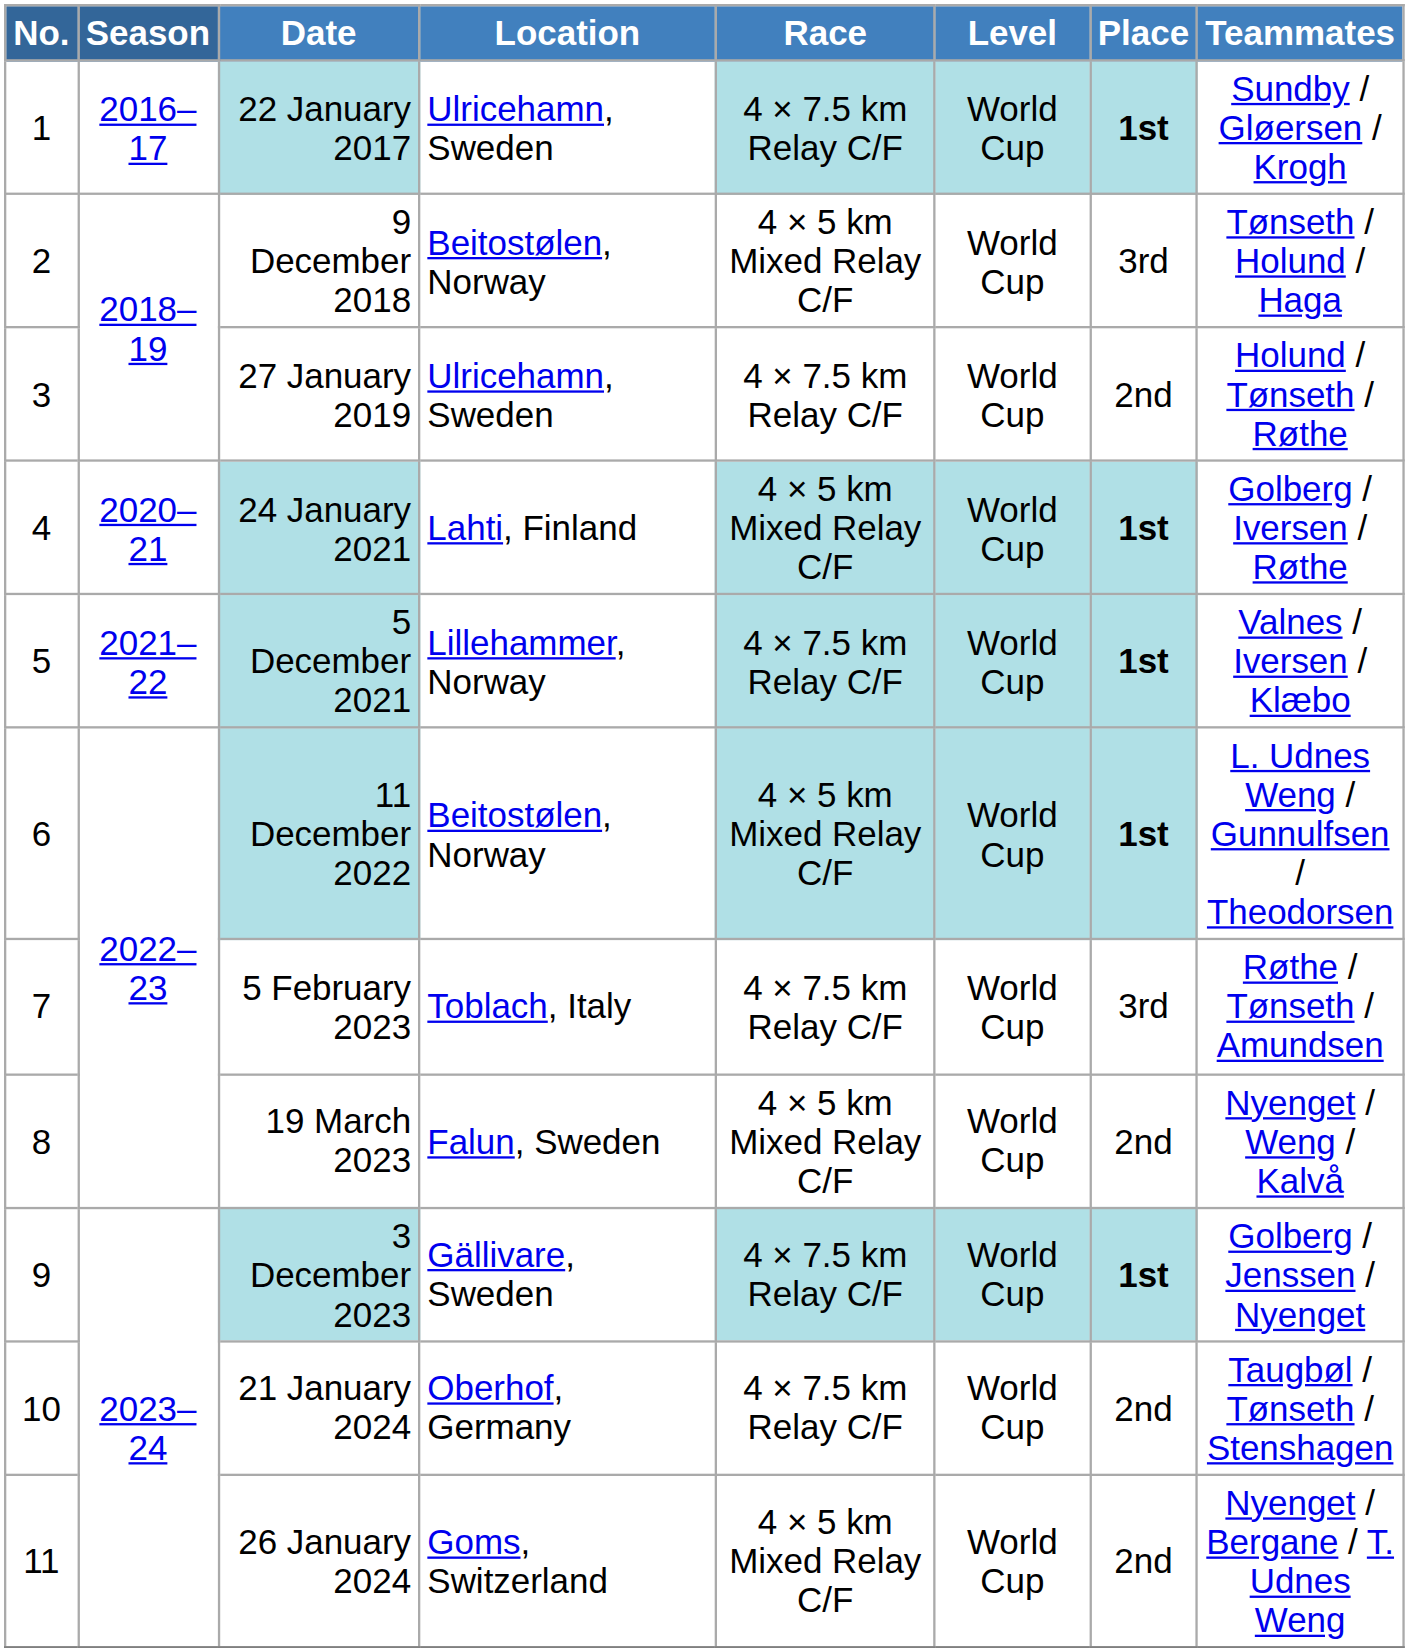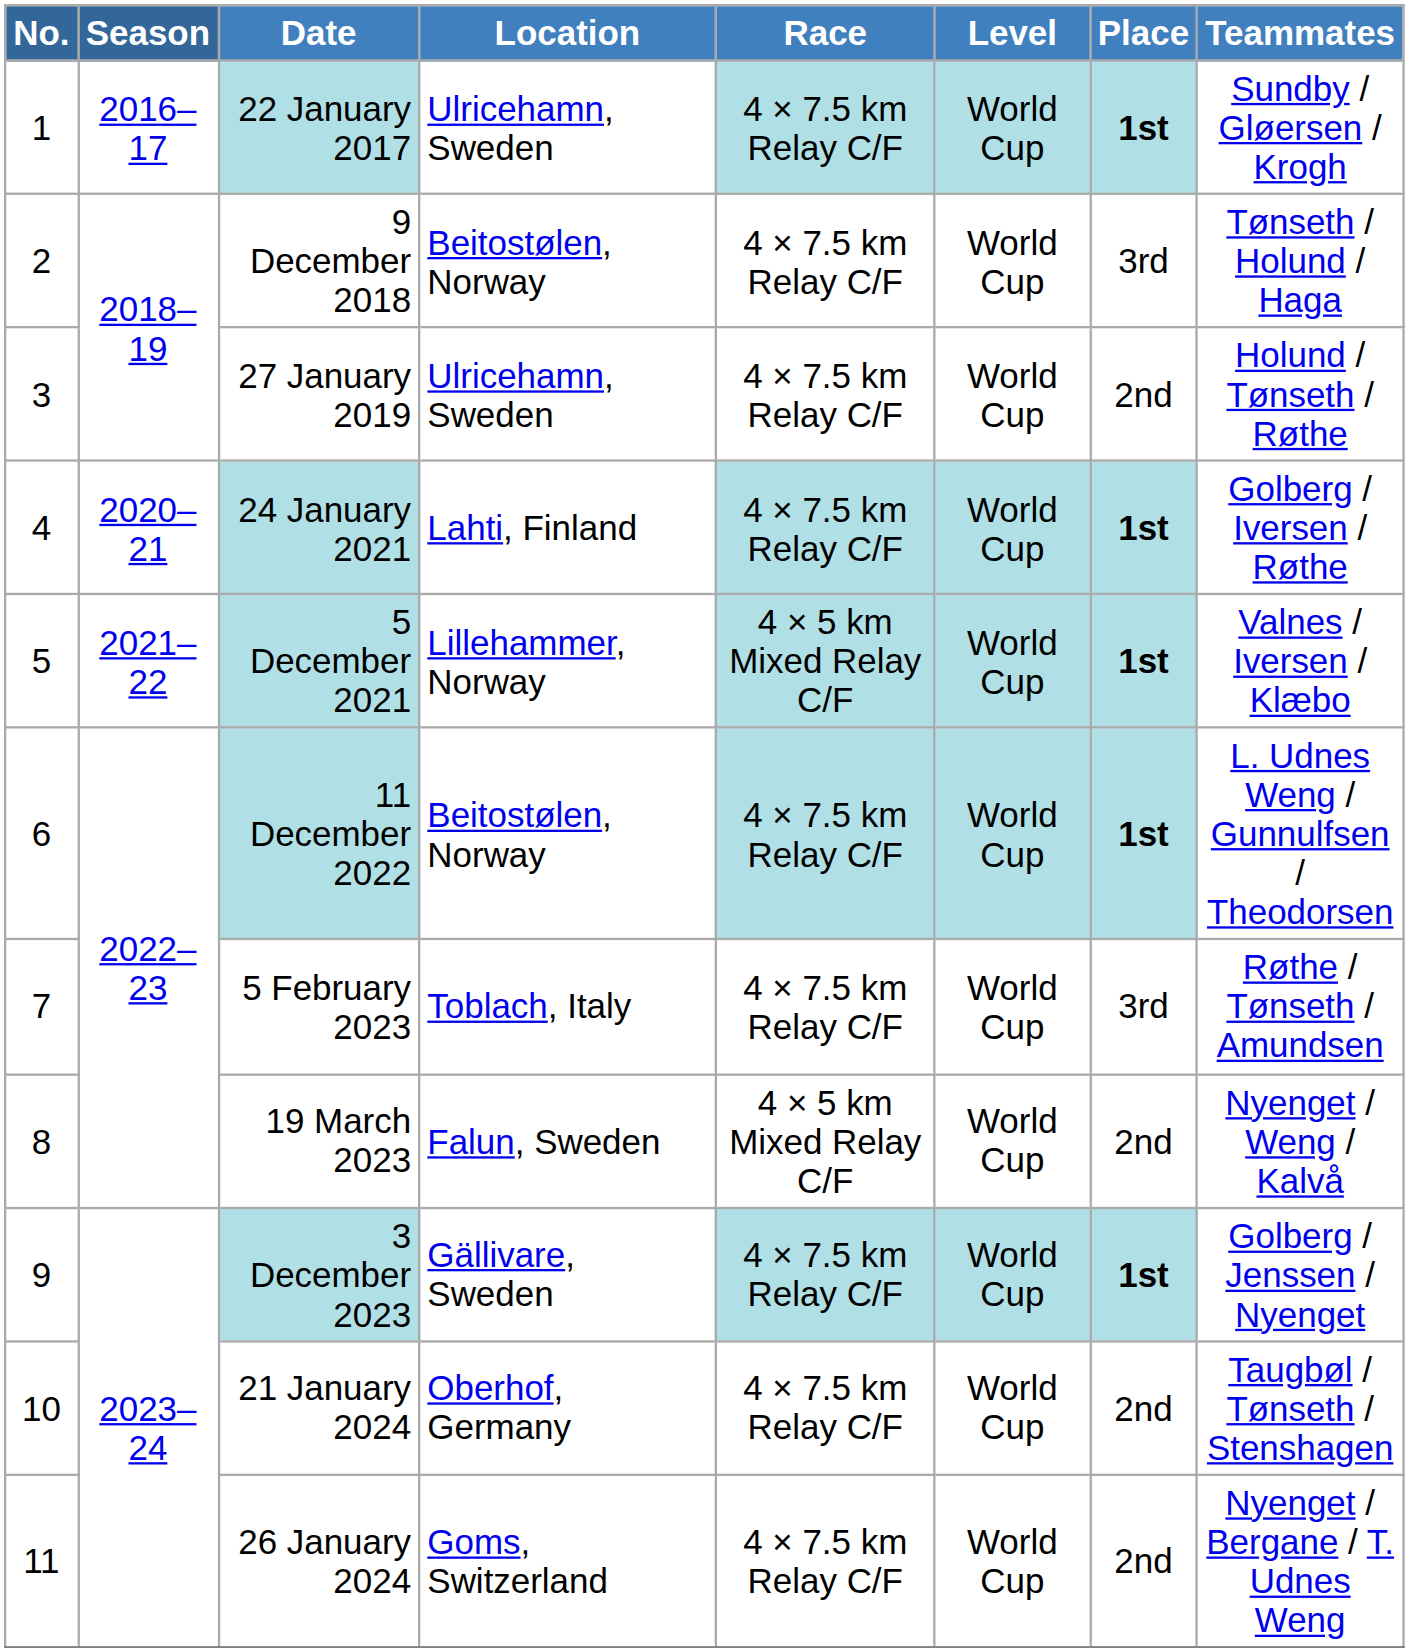(825, 261) 4 × 5 km Mixed Relay C/F -> (825, 261) 4 × 7.5 km Relay C/F
(825, 528) 4 × 5 km Mixed Relay C/F -> (825, 528) 4 × 7.5 km Relay C/F
(825, 662) 4 × 7.5 km Relay C/F -> (825, 662) 4 × 5 km Mixed Relay C/F
(825, 834) 4 × 5 km Mixed Relay C/F -> (825, 834) 4 × 7.5 km Relay C/F
(825, 1561) 4 × 5 km Mixed Relay C/F -> (825, 1561) 4 × 7.5 km Relay C/F
